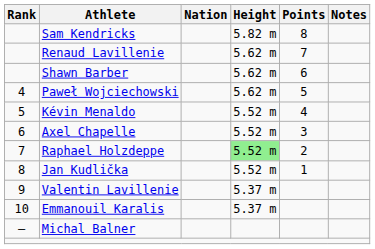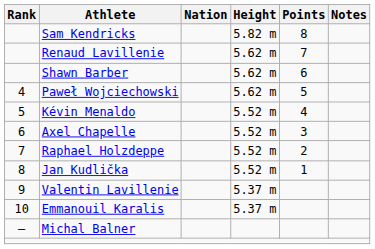(255, 151) lightgreen background -> (255, 151) no background
